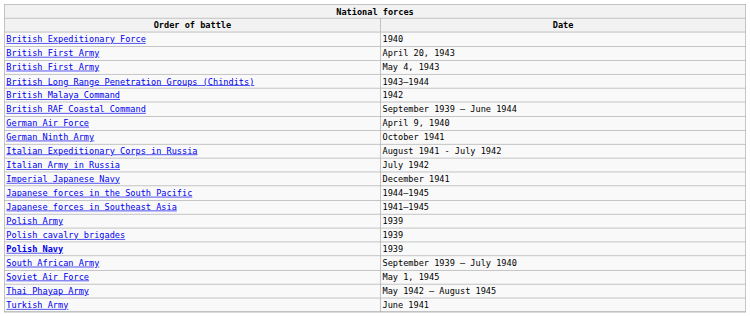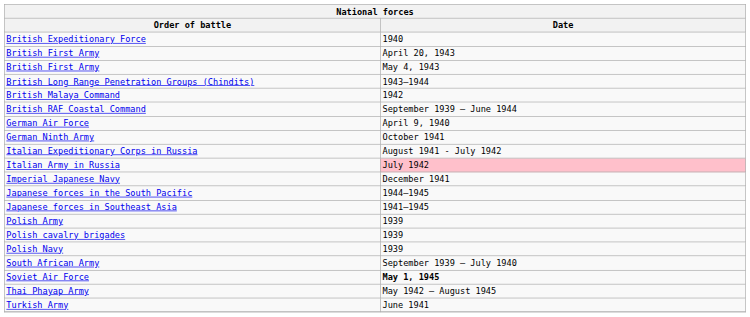(406, 165) no background -> (406, 165) pink background
(35, 249) bold -> (35, 249) normal
(411, 277) normal -> (411, 277) bold
